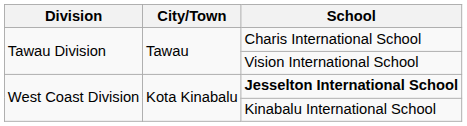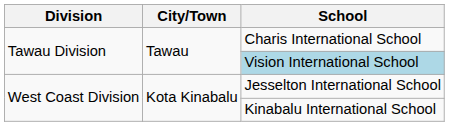(332, 62) no background -> (332, 62) lightblue background
(351, 86) bold -> (343, 86) normal
